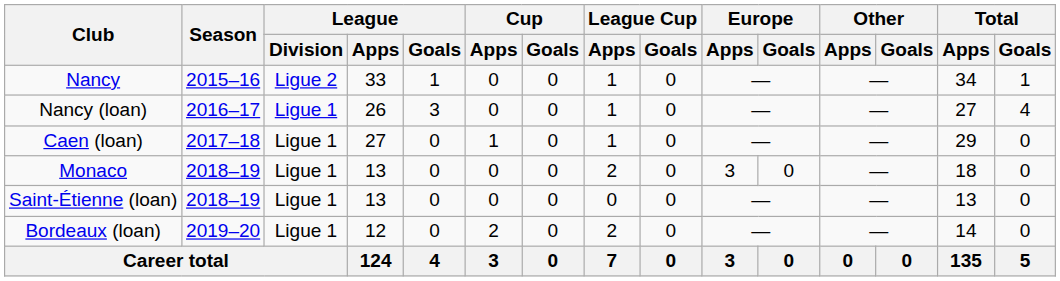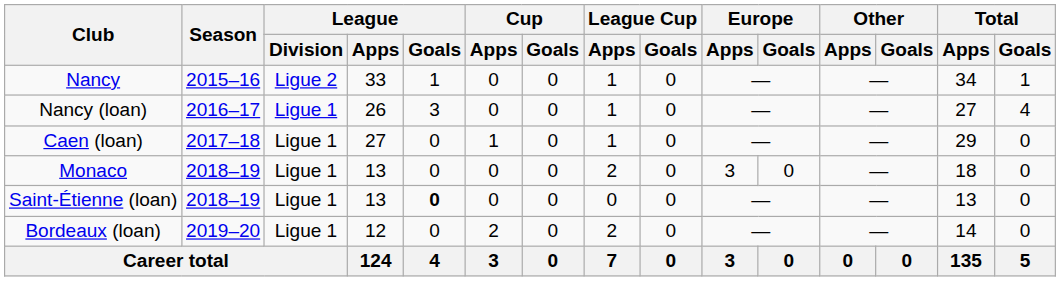(435, 200) normal -> (435, 200) bold
